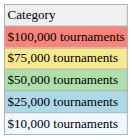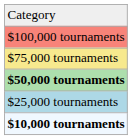(63, 80) normal -> (66, 80) bold
(63, 123) normal -> (66, 123) bold
